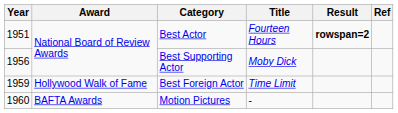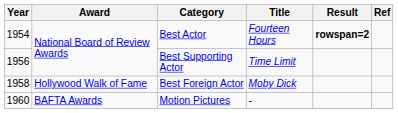(18, 34) 1951 -> (18, 34) 1954
(272, 62) Moby Dick -> (272, 62) Time Limit
(18, 84) 1959 -> (18, 84) 1958
(272, 84) Time Limit -> (272, 84) Moby Dick
